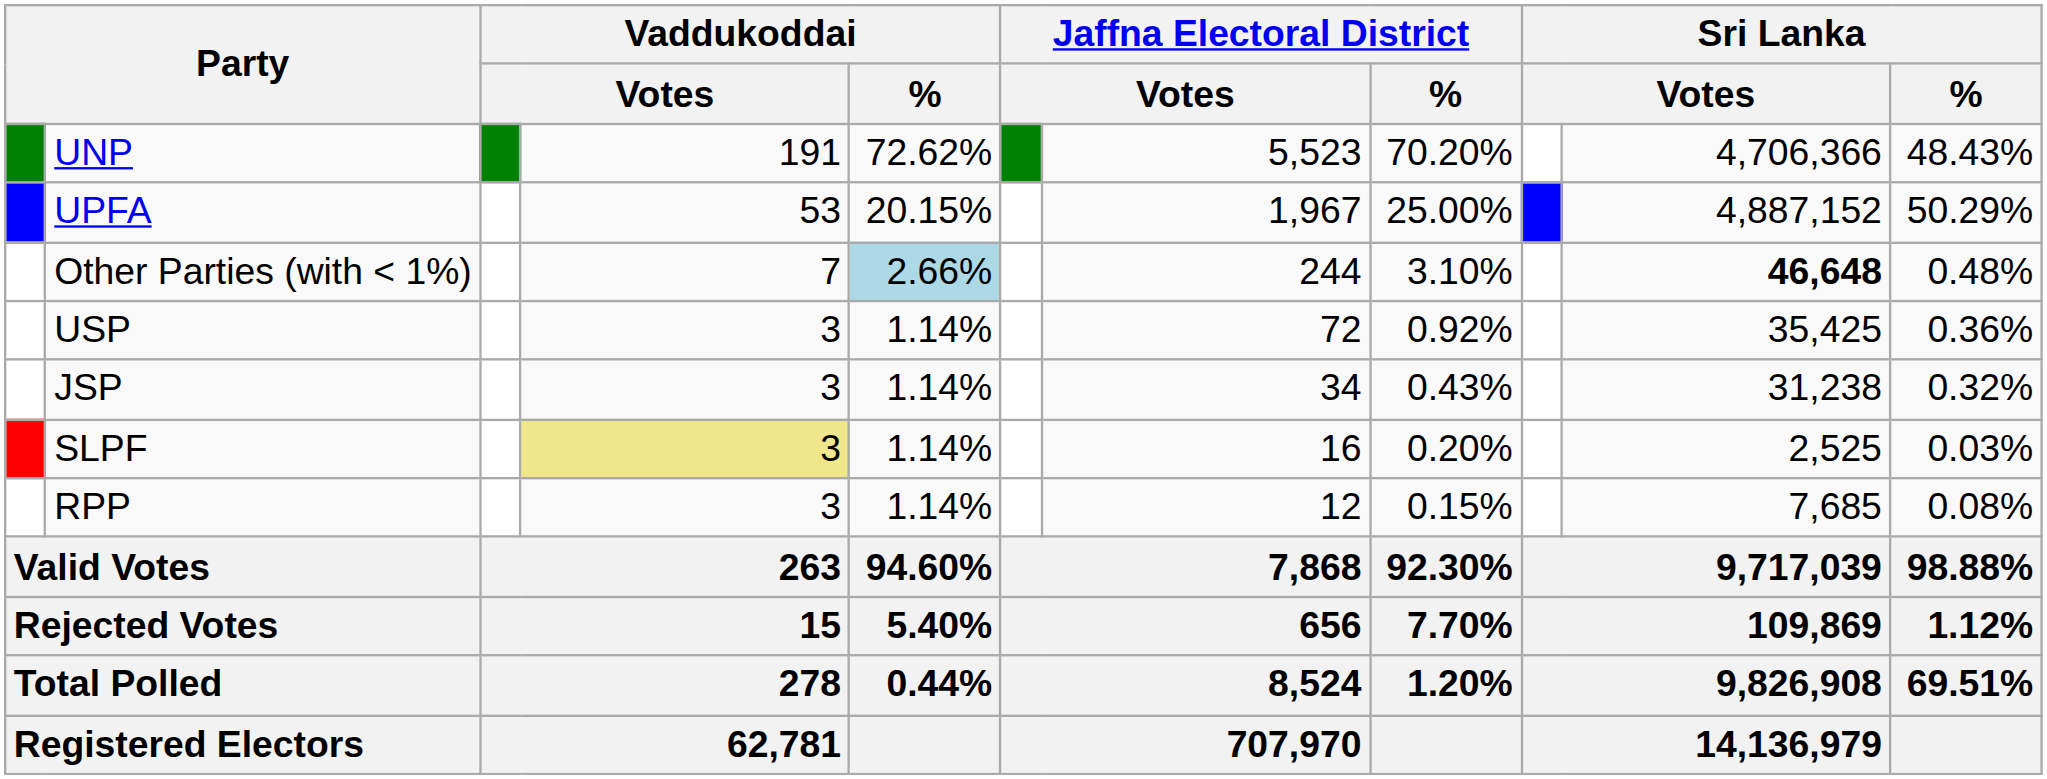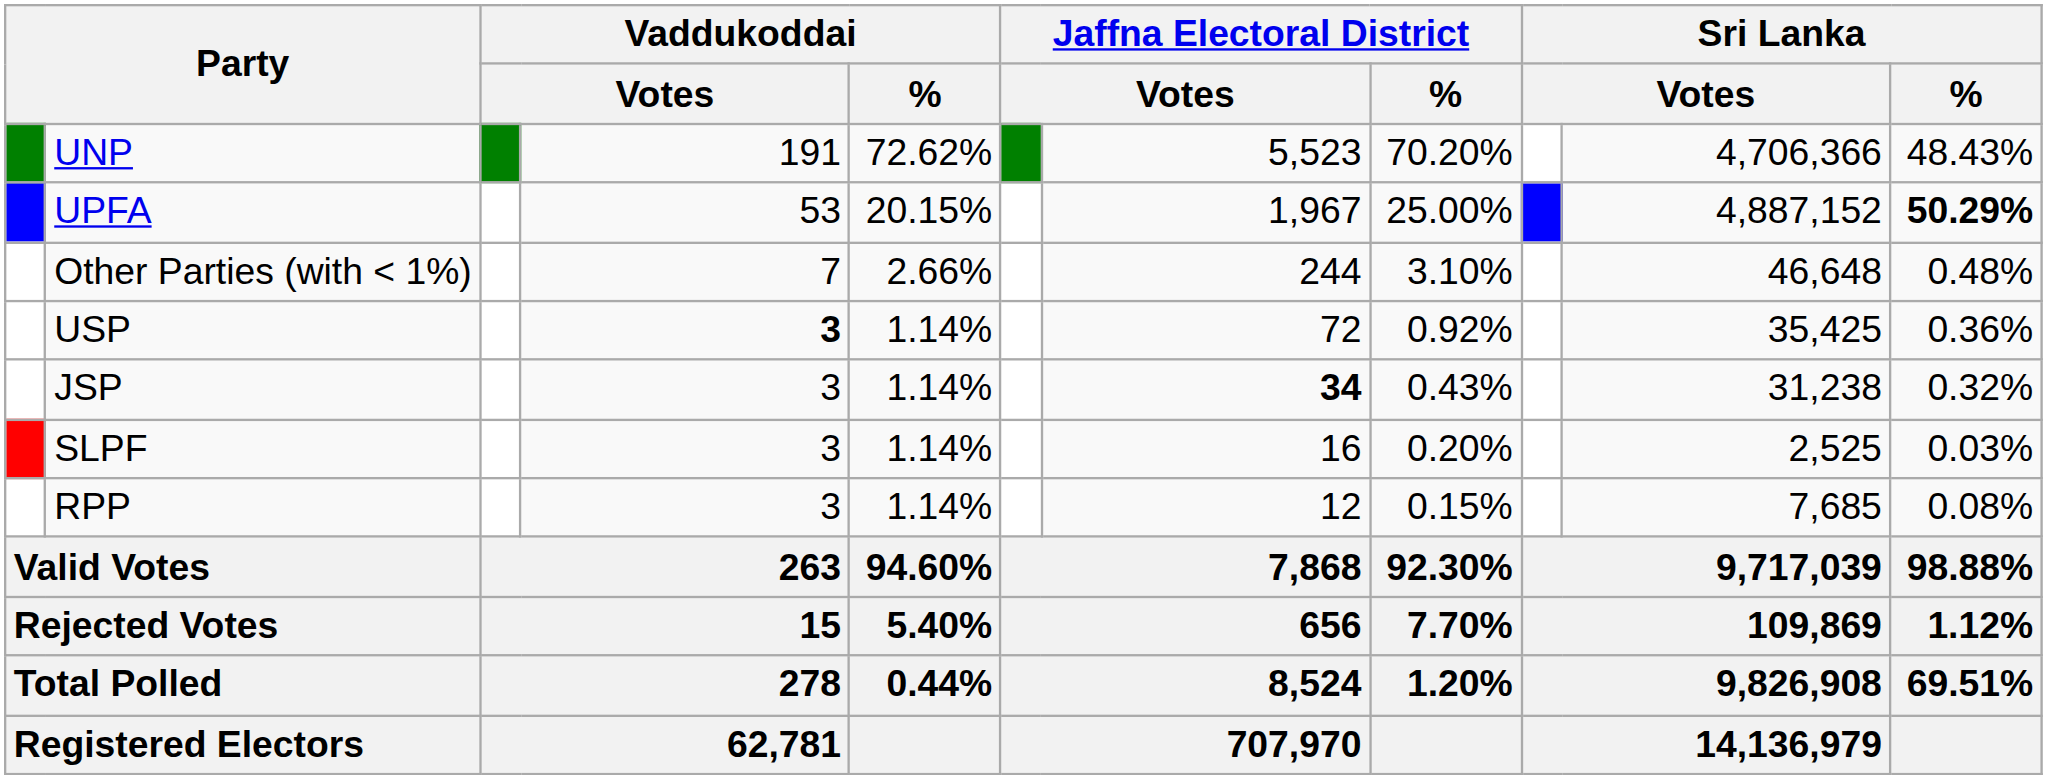(1970, 211) normal -> (1970, 211) bold
(939, 270) lightblue background -> (939, 270) no background
(1825, 270) bold -> (1825, 270) normal
(831, 329) normal -> (831, 329) bold
(1341, 388) normal -> (1341, 388) bold
(831, 447) khaki background -> (831, 447) no background
